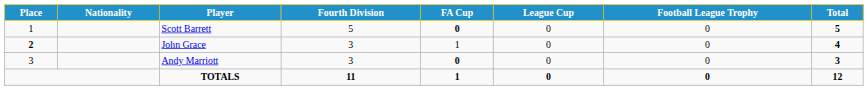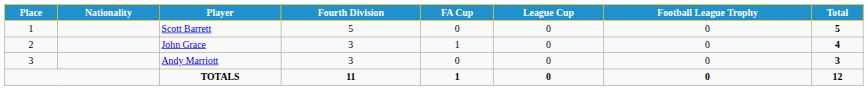(457, 29) bold -> (457, 29) normal
(31, 45) bold -> (31, 45) normal
(457, 61) bold -> (457, 61) normal
